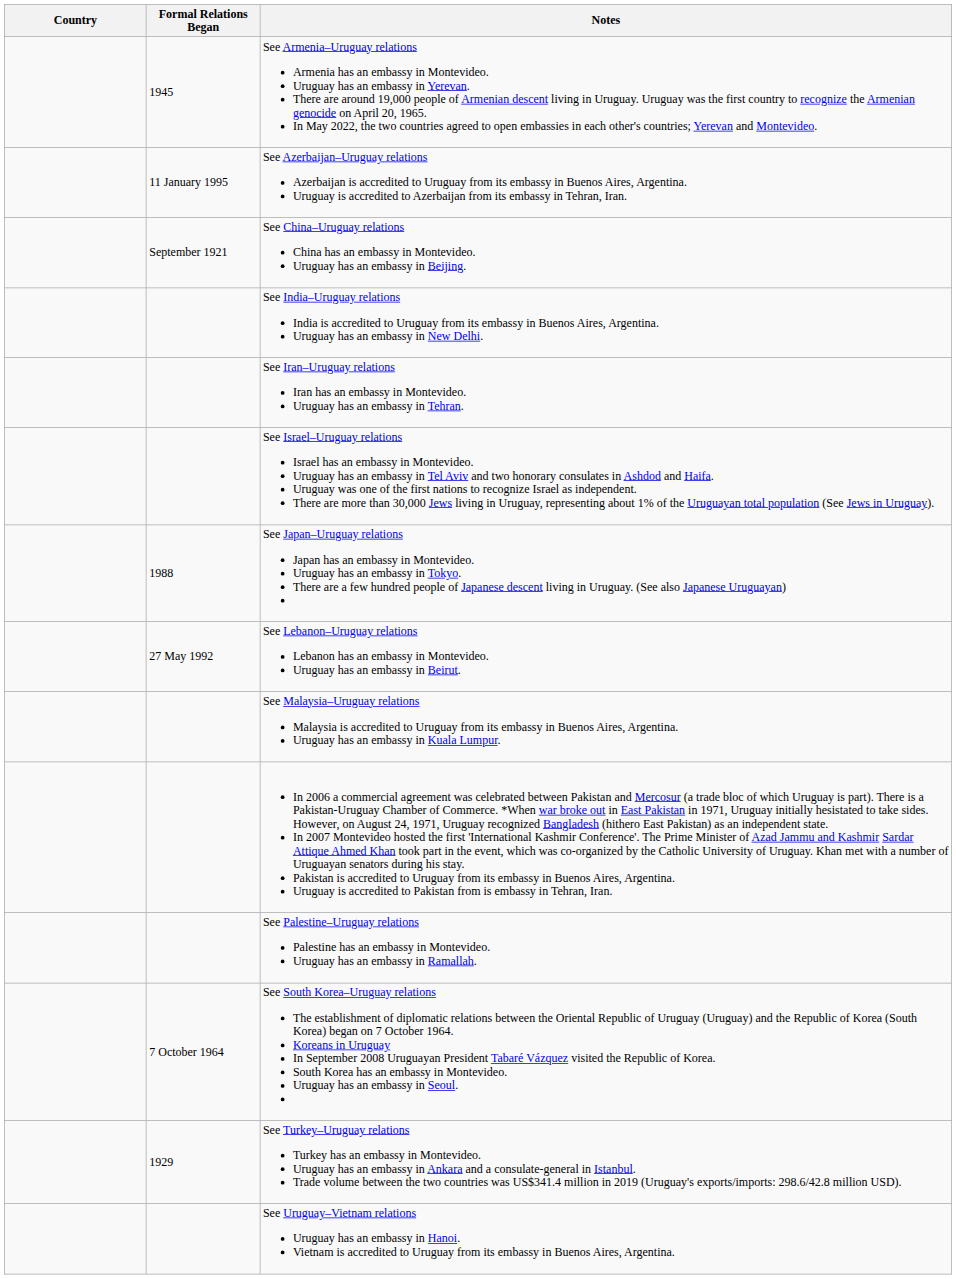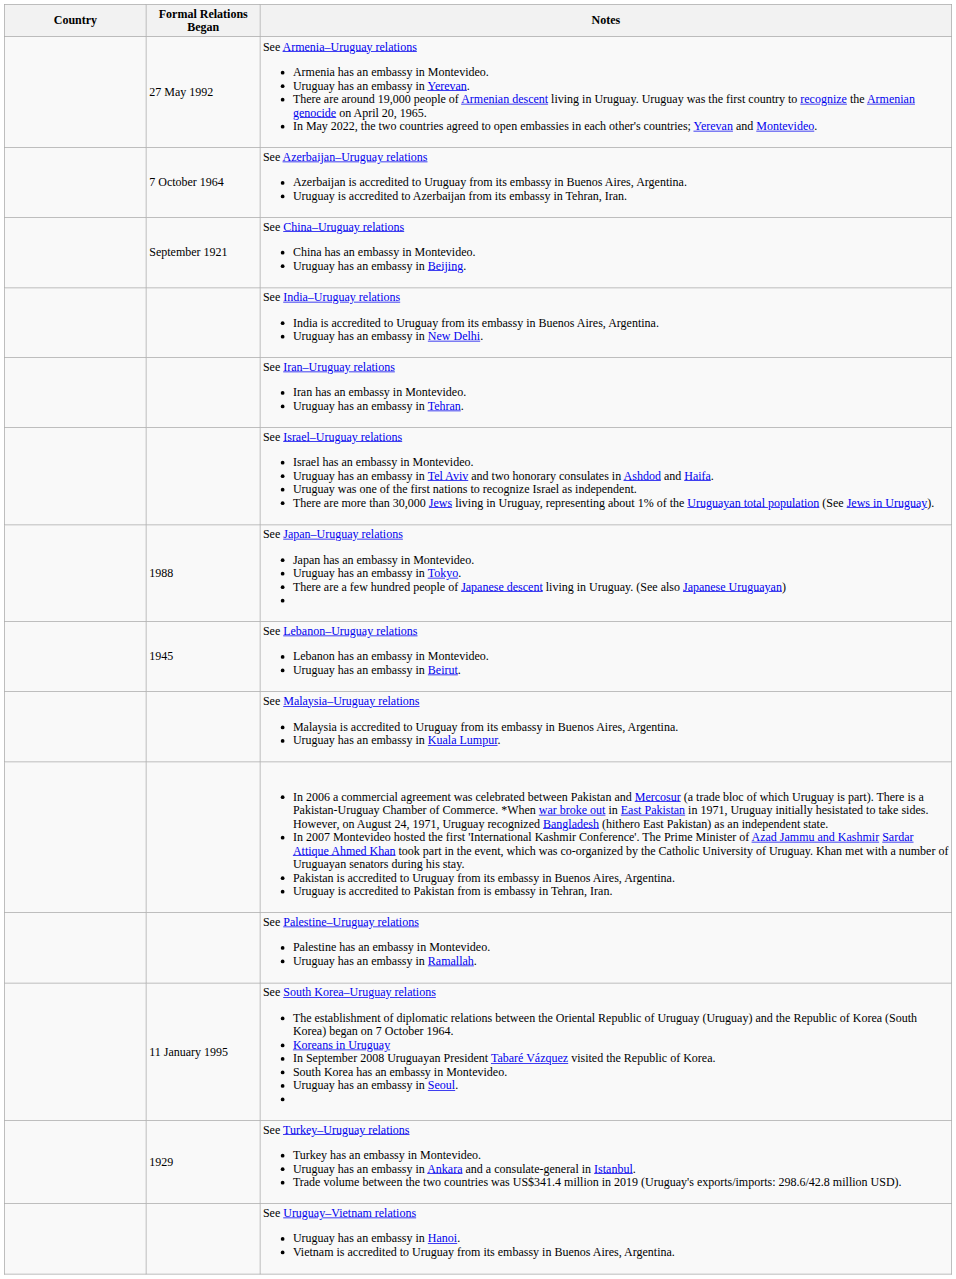(161, 92) 1945 -> (181, 92) 27 May 1992
(189, 182) 11 January 1995 -> (187, 182) 7 October 1964
(181, 656) 27 May 1992 -> (161, 656) 1945
(187, 1051) 7 October 1964 -> (189, 1051) 11 January 1995
